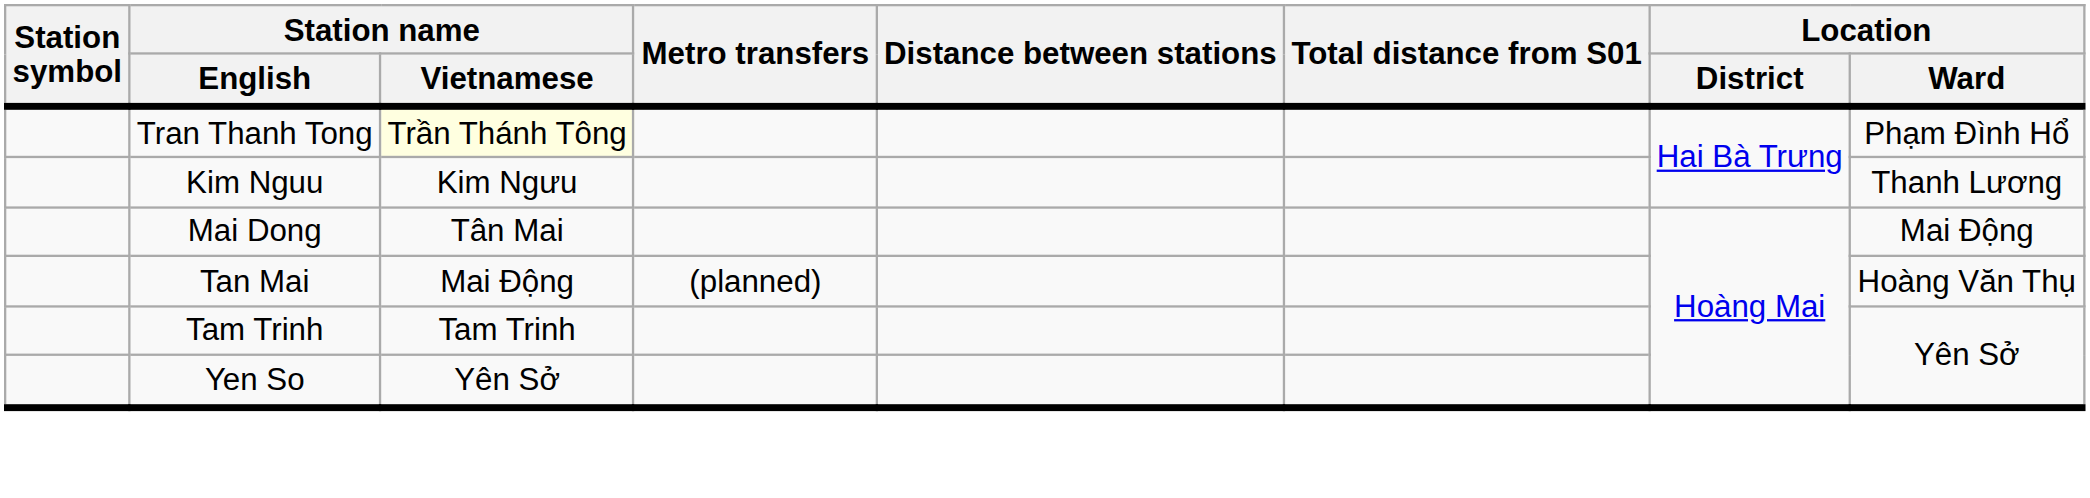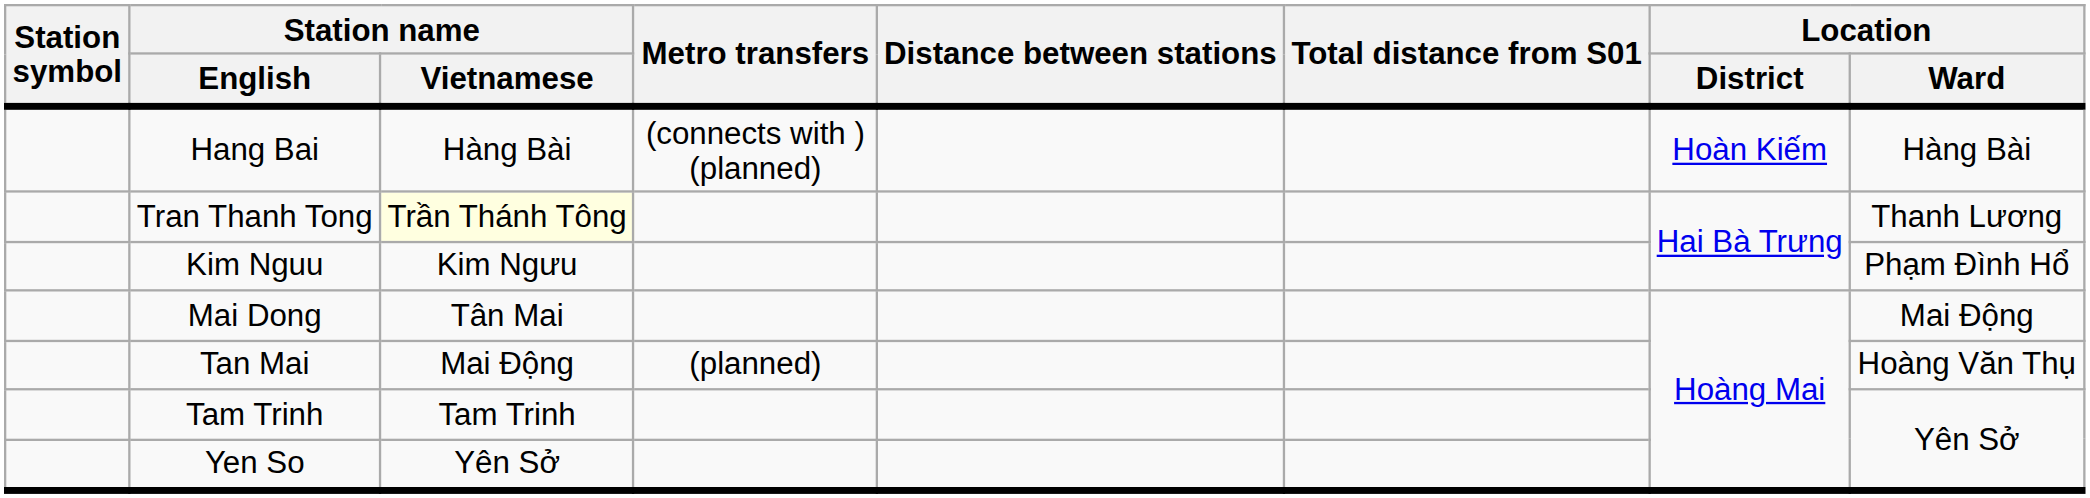+ row: (255, 150)
(1967, 133) Phạm Đình Hổ -> (1967, 216) Thanh Lương
(1967, 182) Thanh Lương -> (1967, 266) Phạm Đình Hổ
